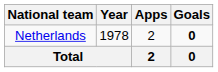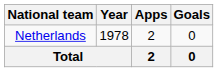(192, 35) bold -> (192, 35) normal
